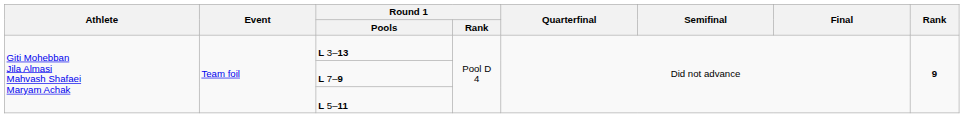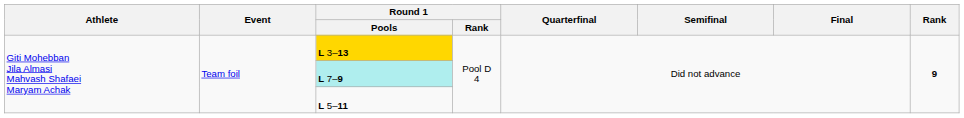(333, 54) no background -> (333, 54) gold background
(331, 80) no background -> (331, 80) paleturquoise background
